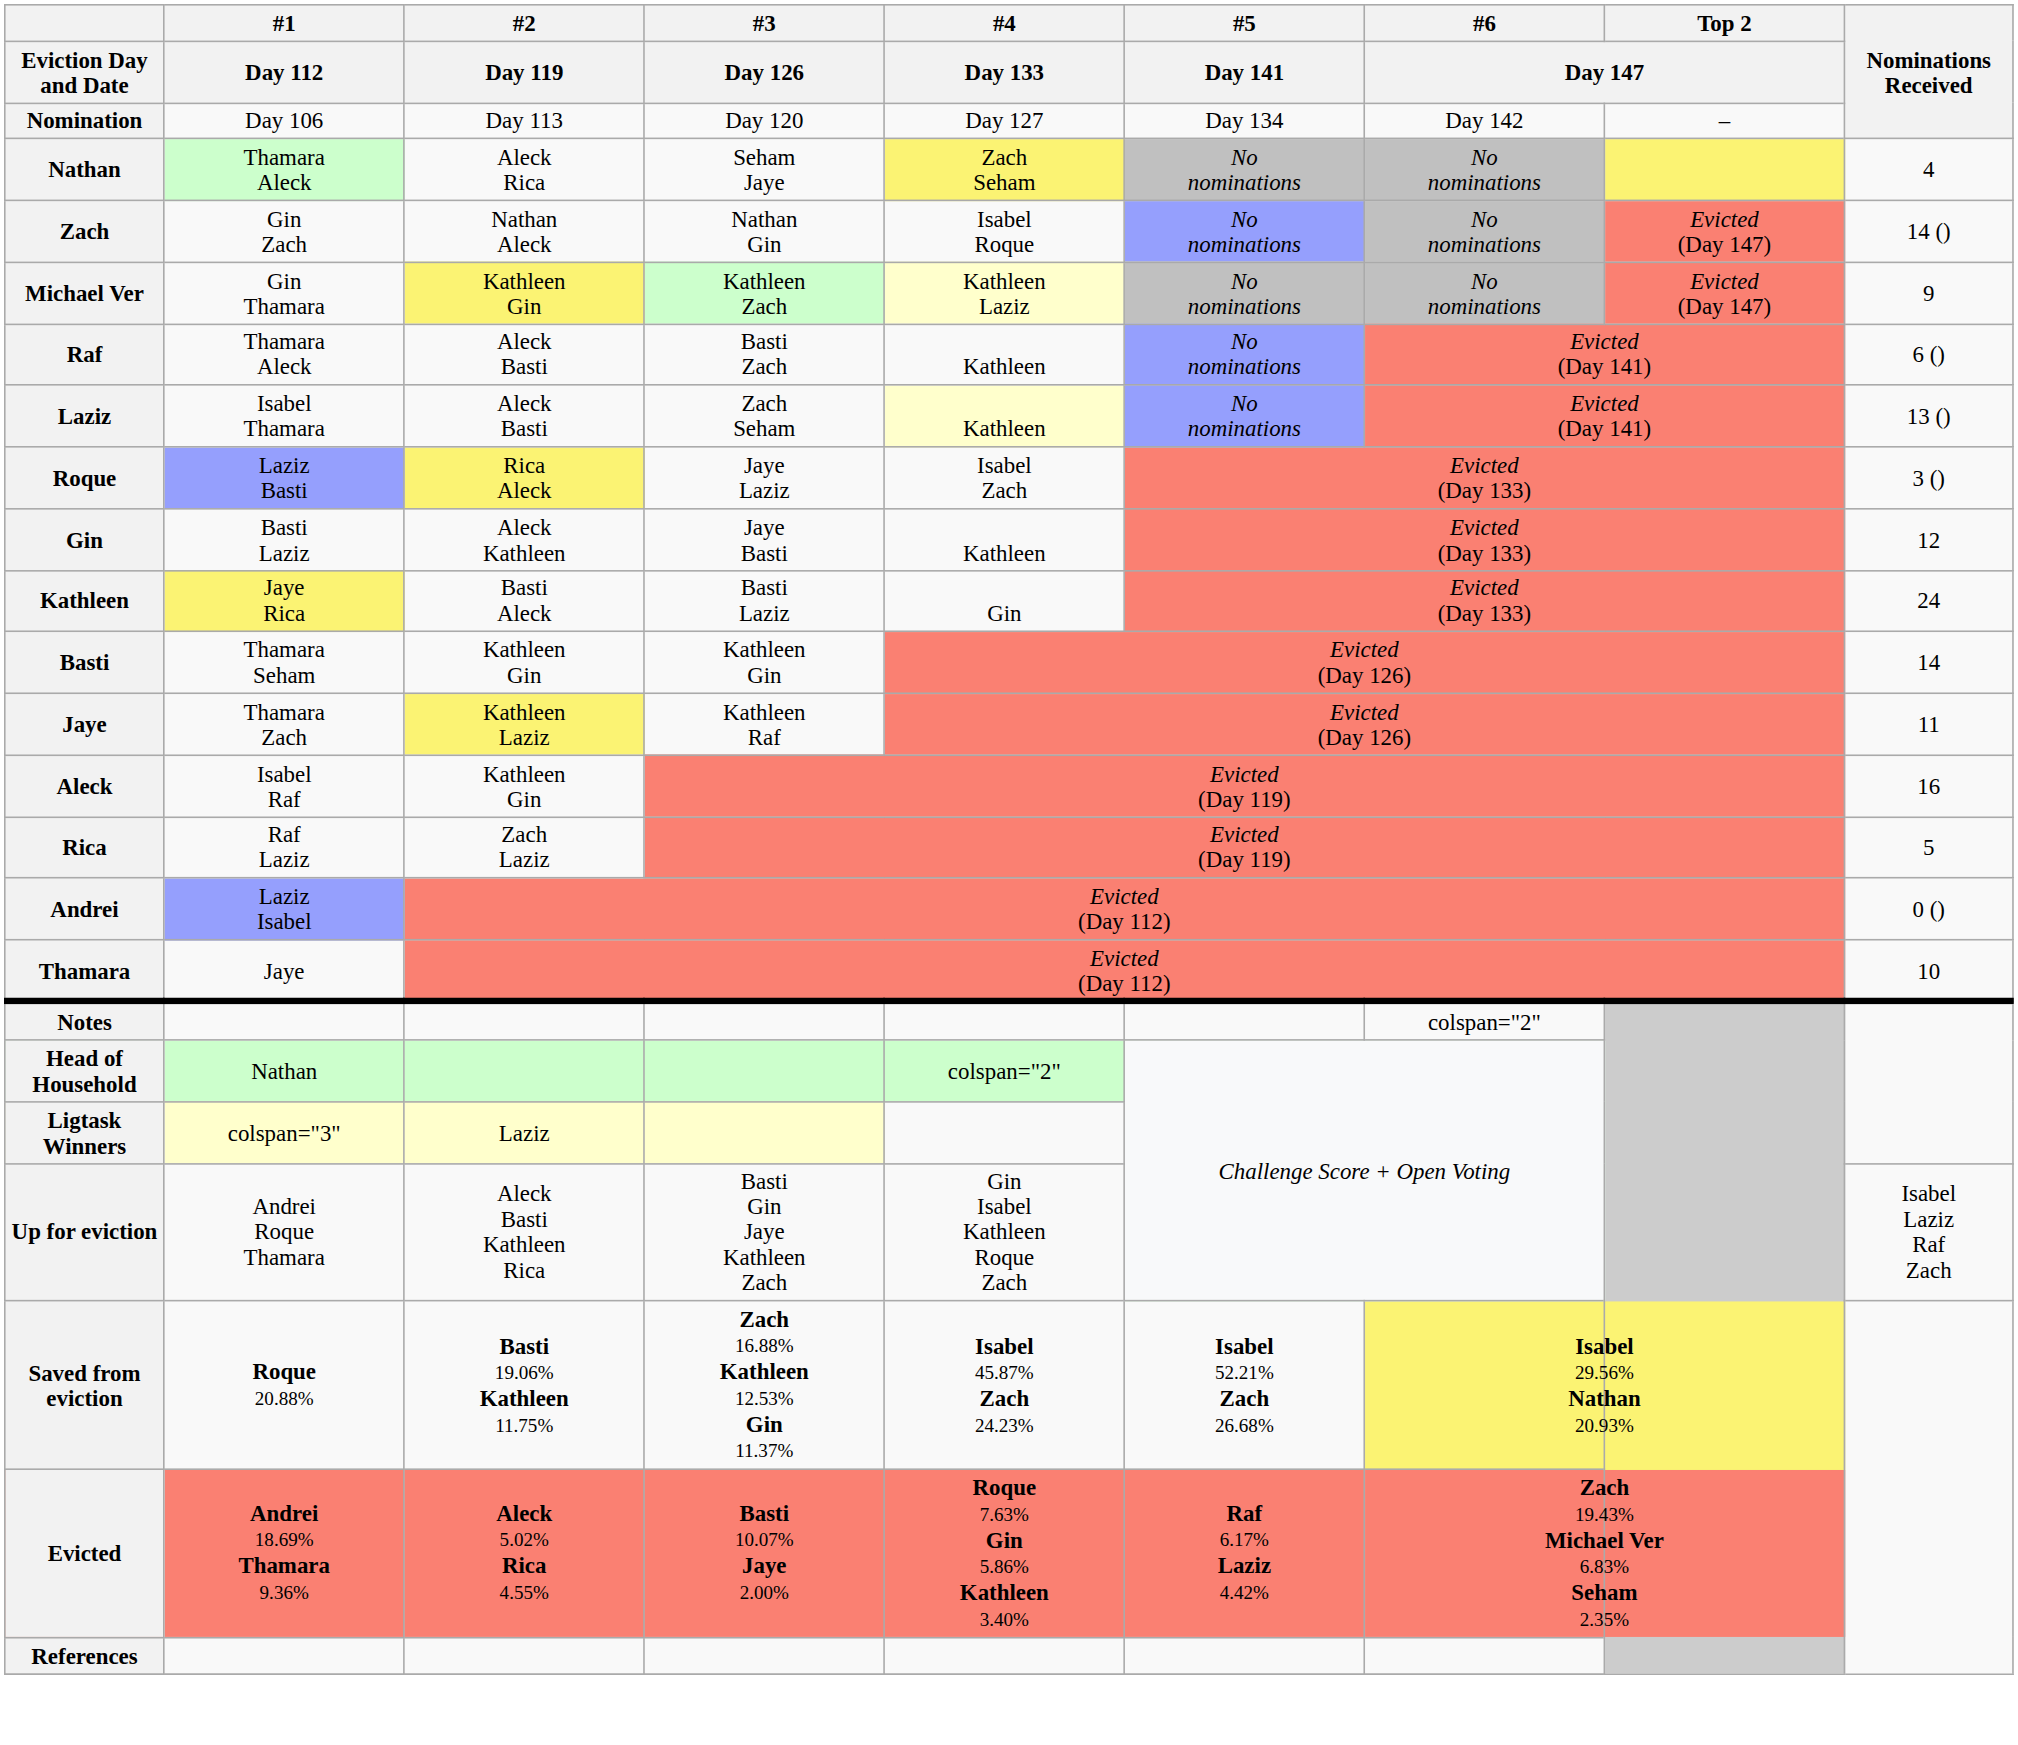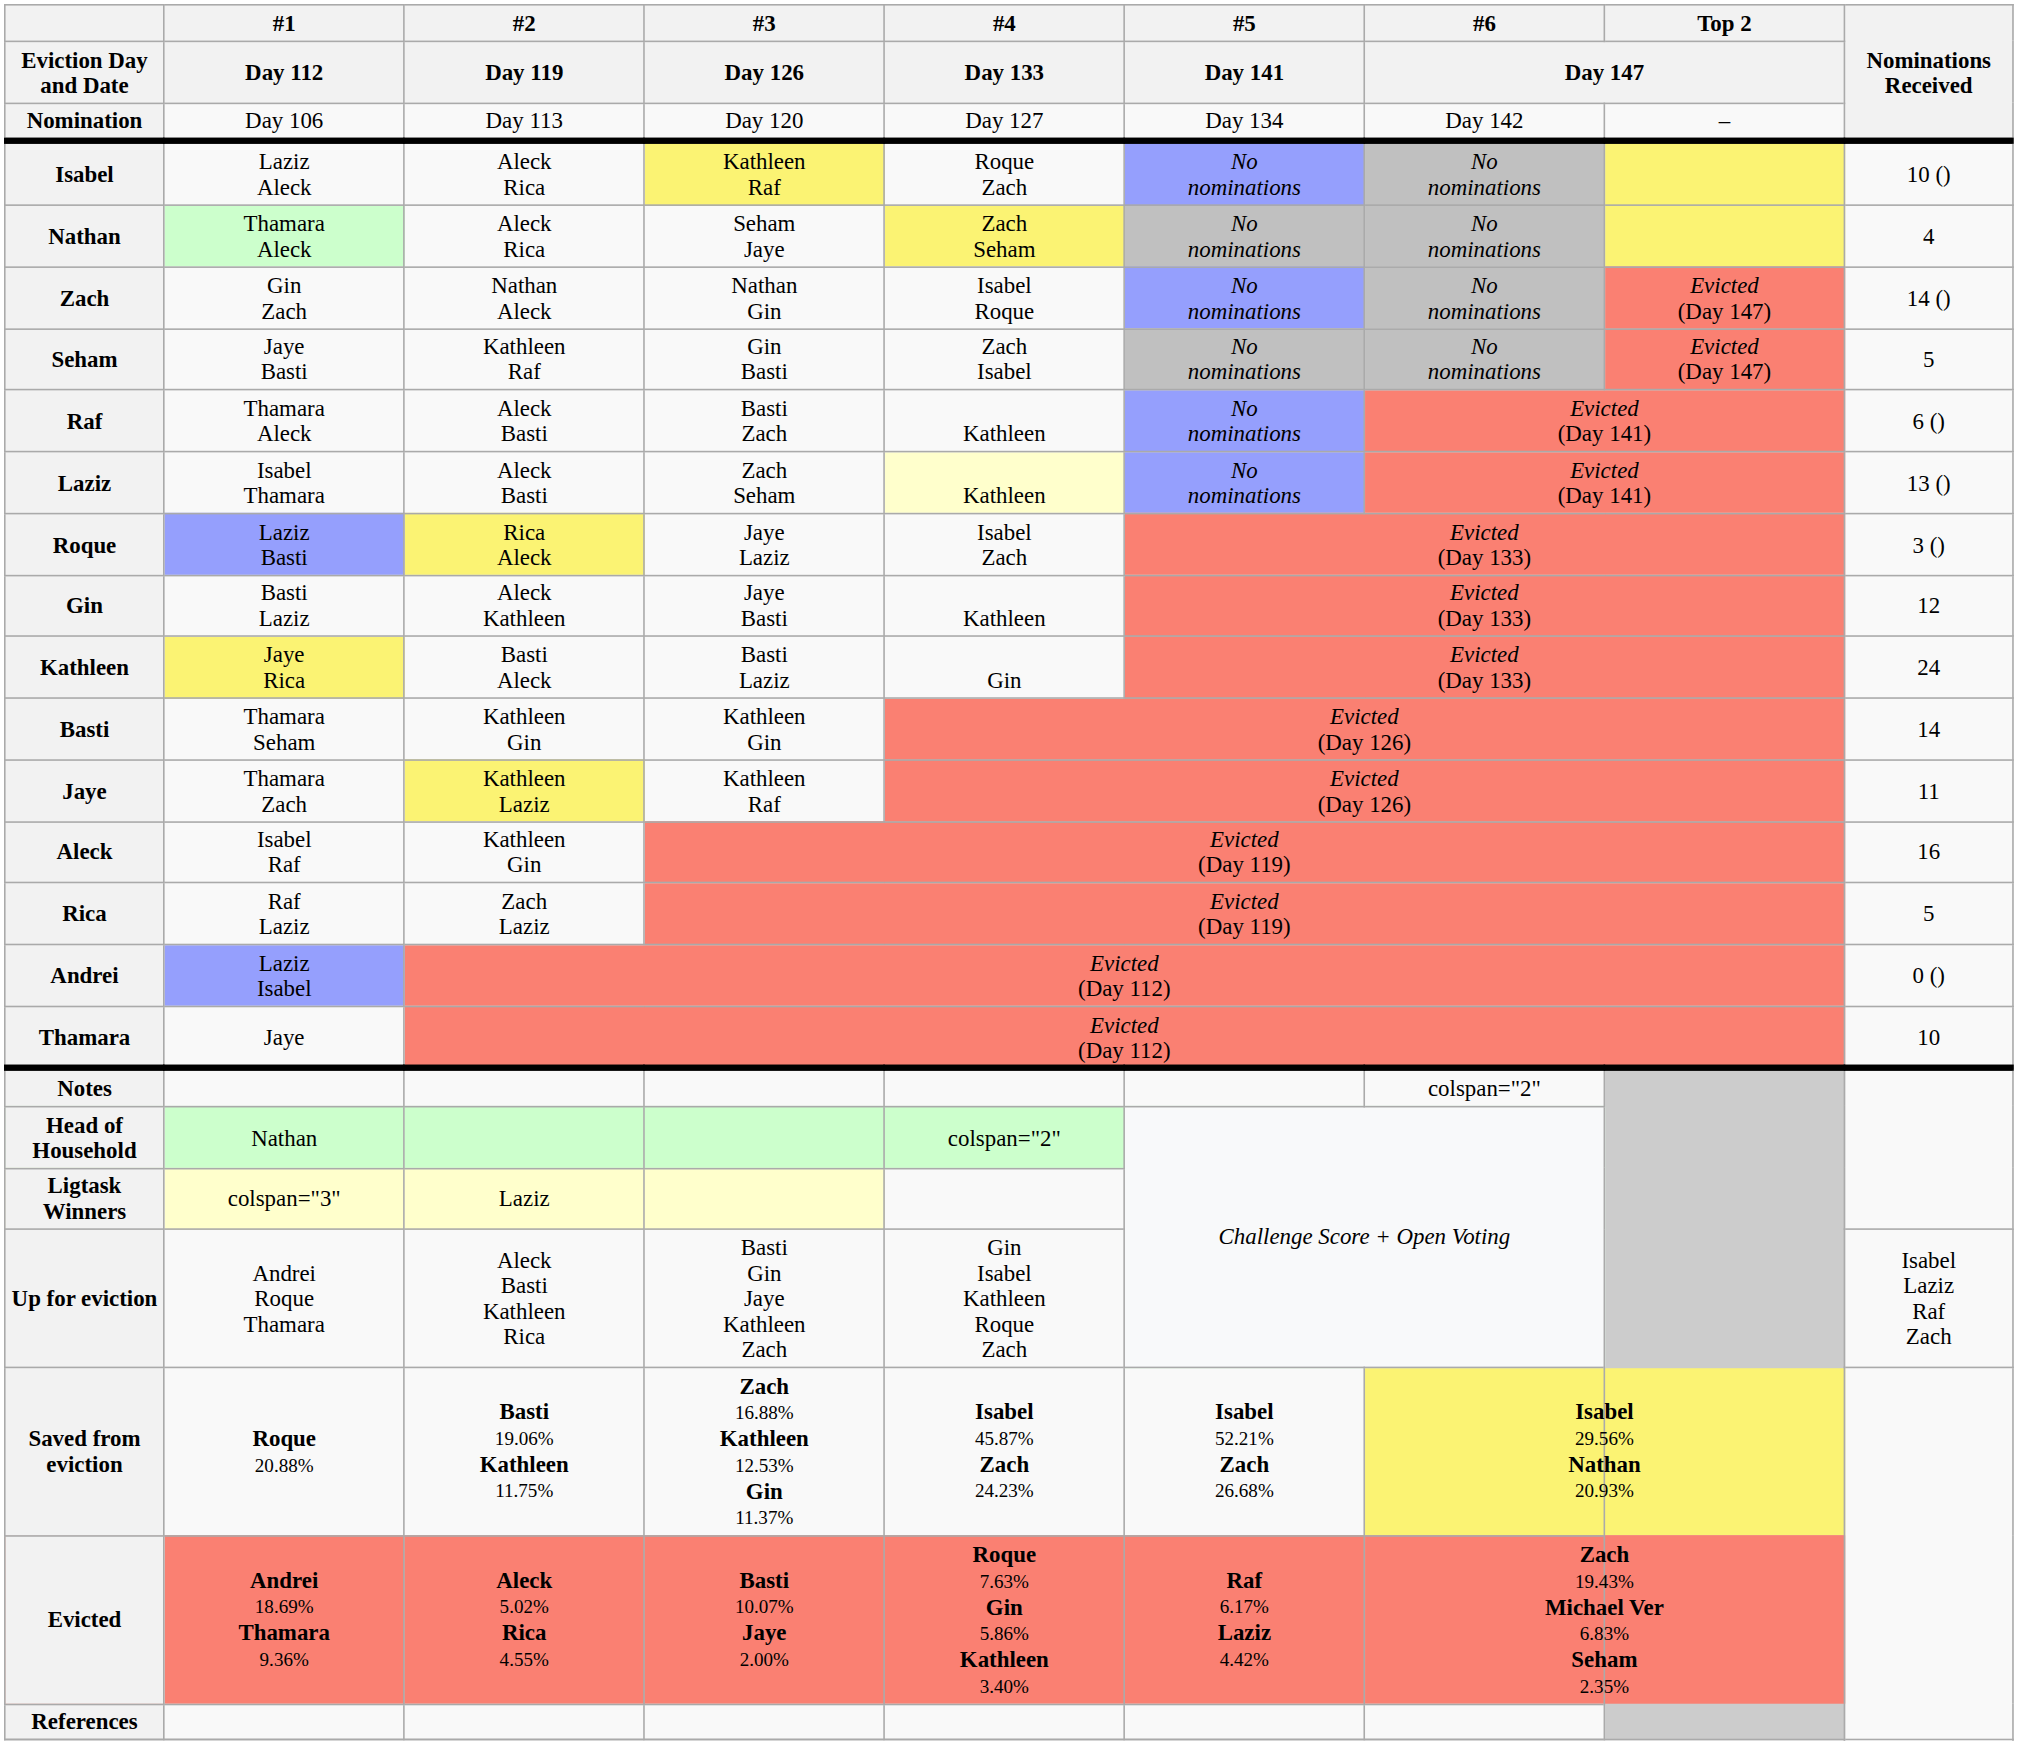+ row: (84, 175)
- row: (84, 293)
+ row: (84, 360)
